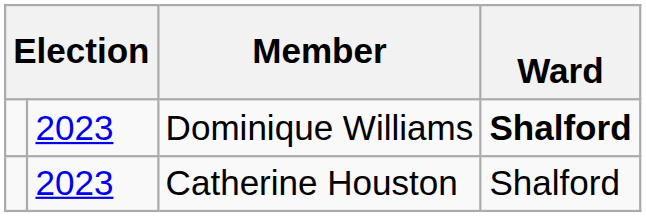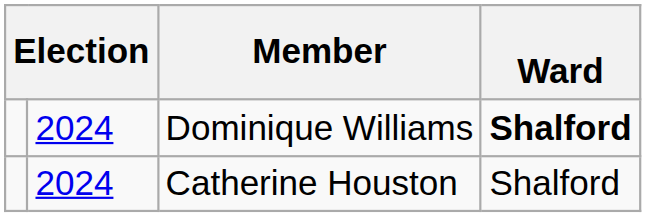(74, 127) 2023 -> (74, 127) 2024
(74, 182) 2023 -> (74, 182) 2024
